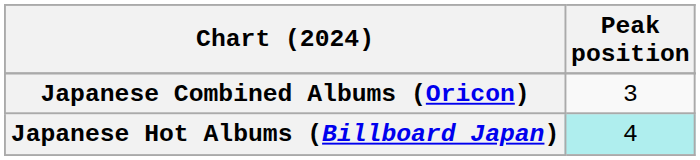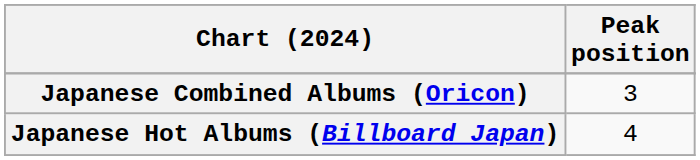(630, 134) paleturquoise background -> (630, 134) no background
